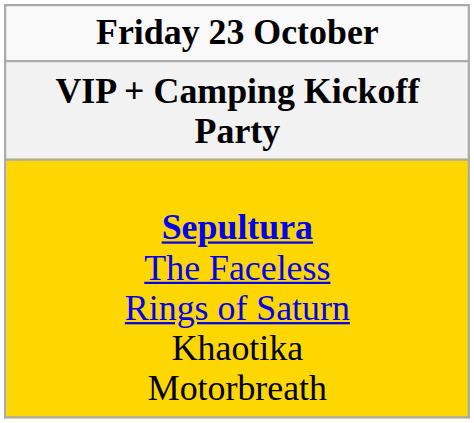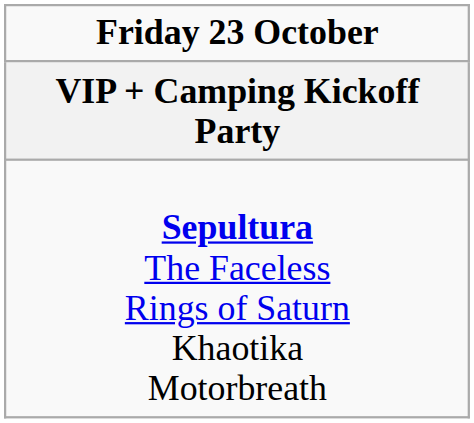(237, 307) gold background -> (237, 307) no background
